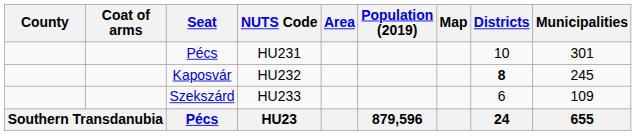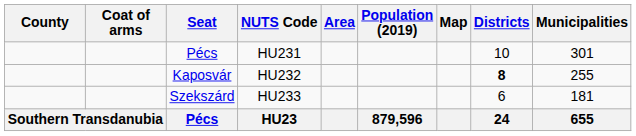(582, 75) 245 -> (582, 75) 255
(582, 97) 109 -> (582, 97) 181
